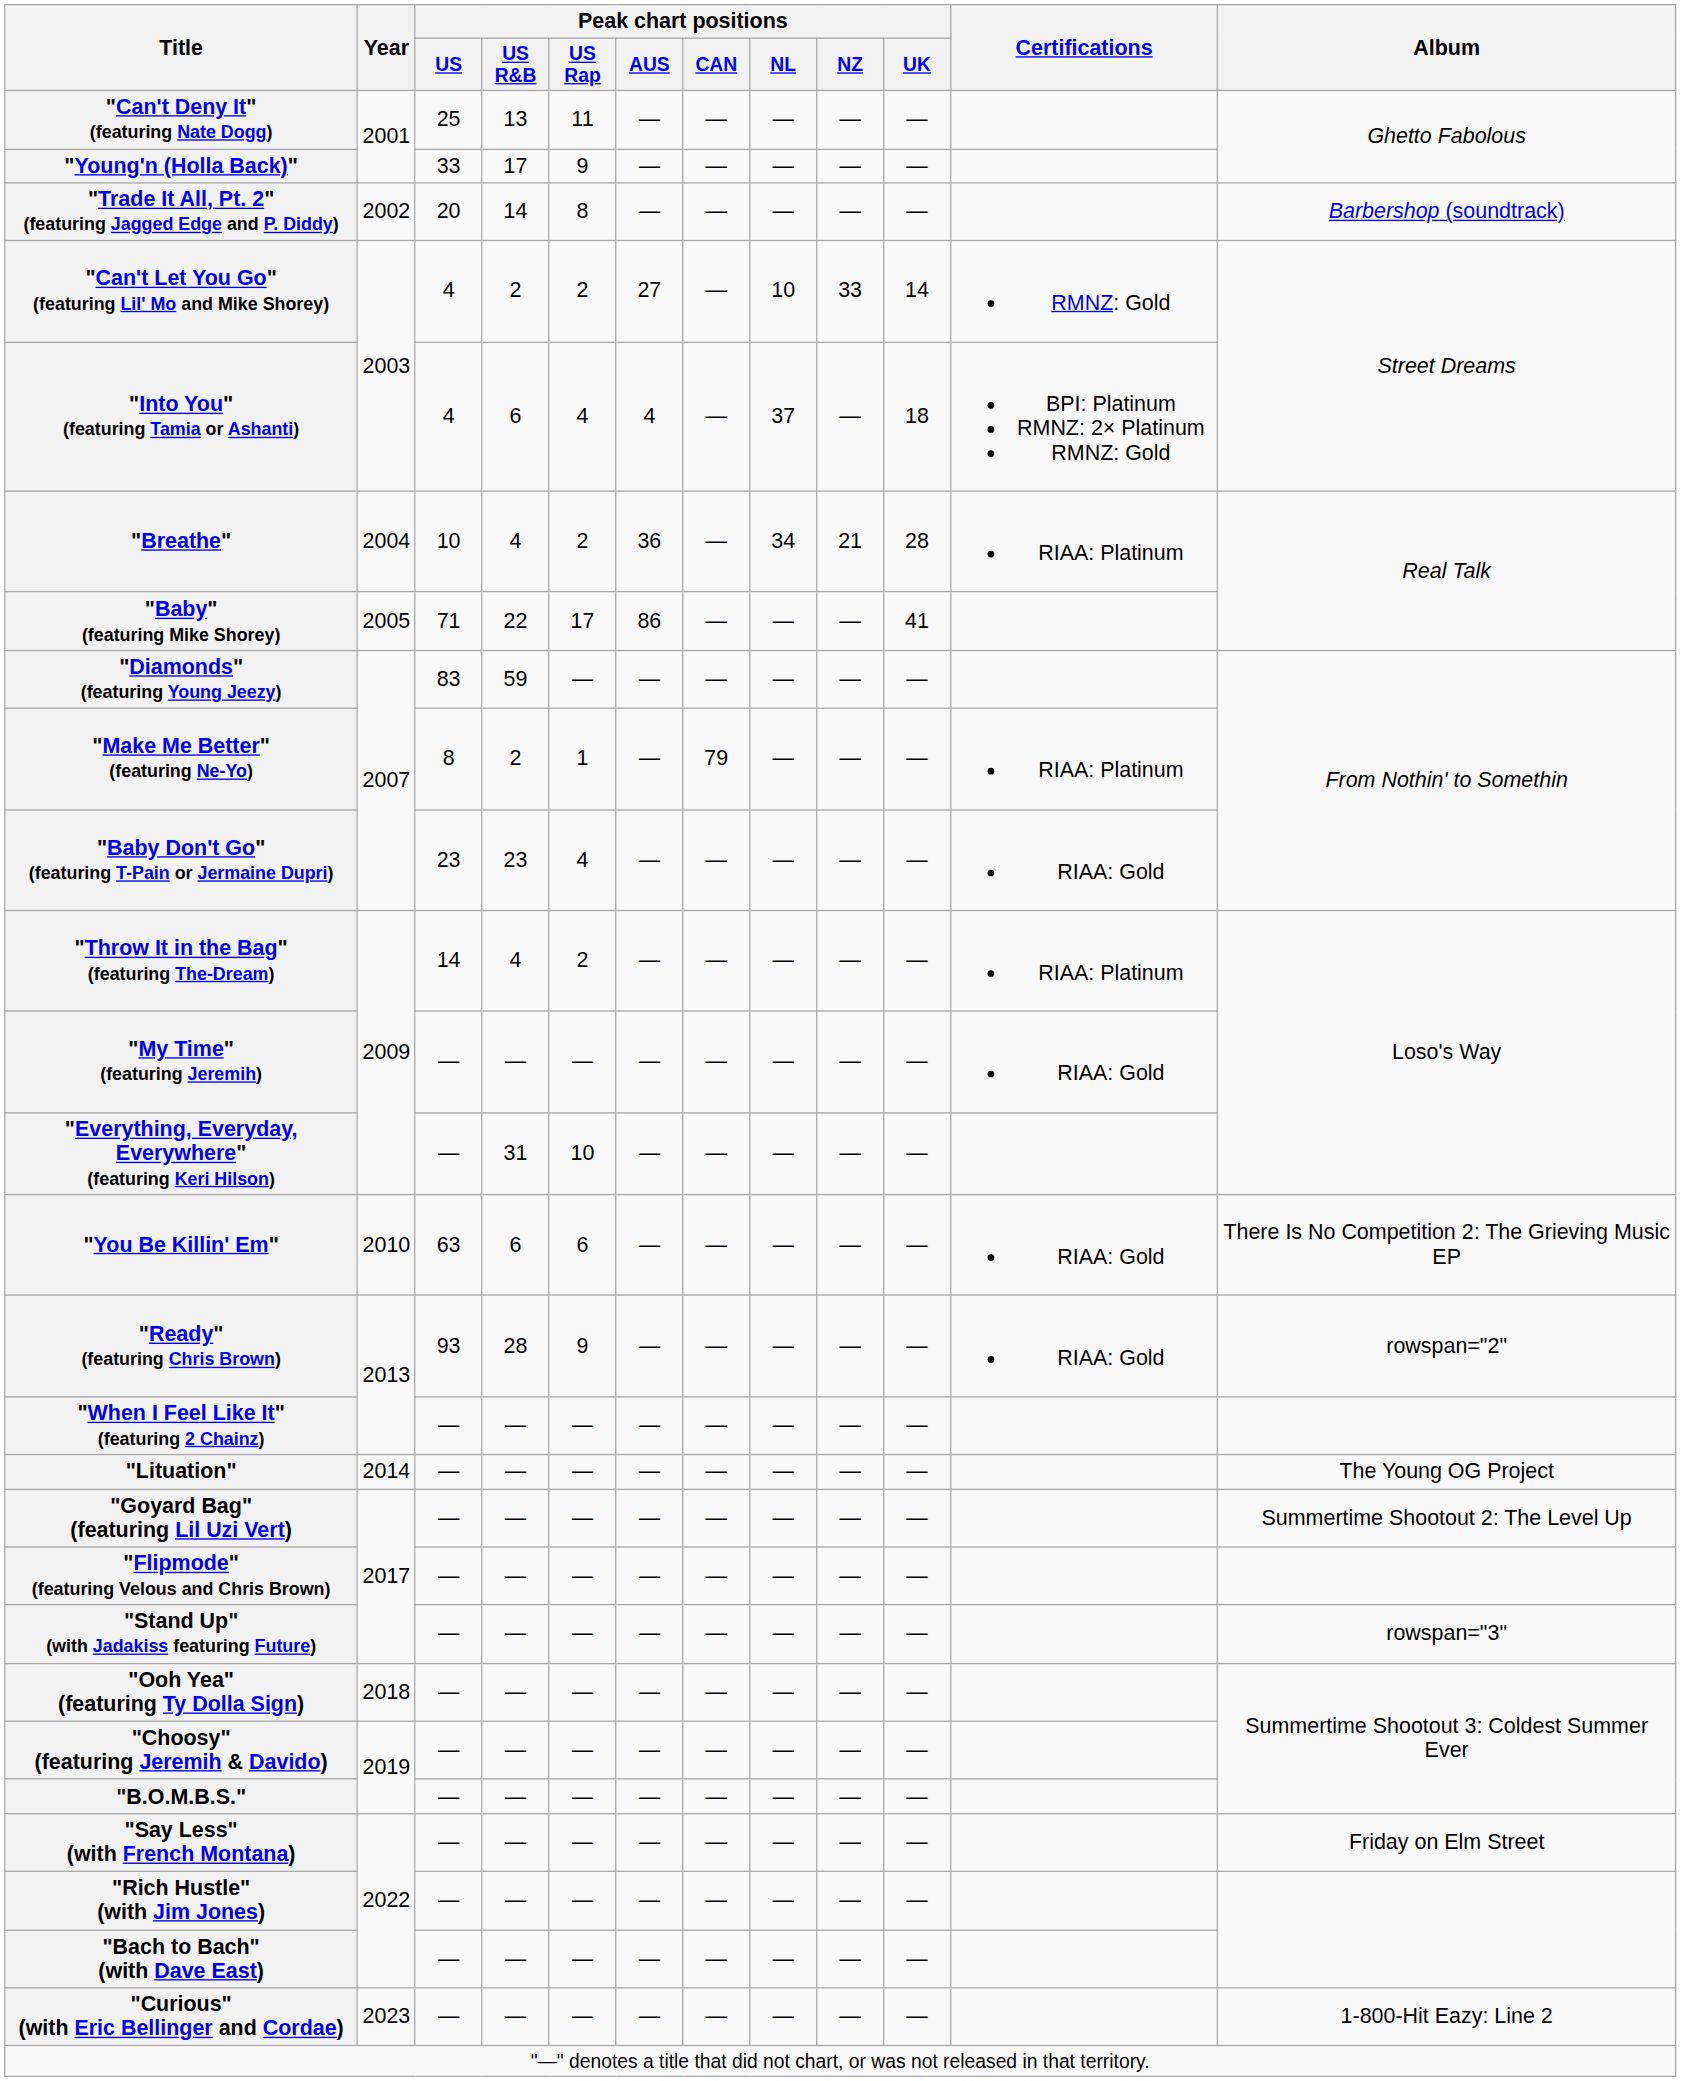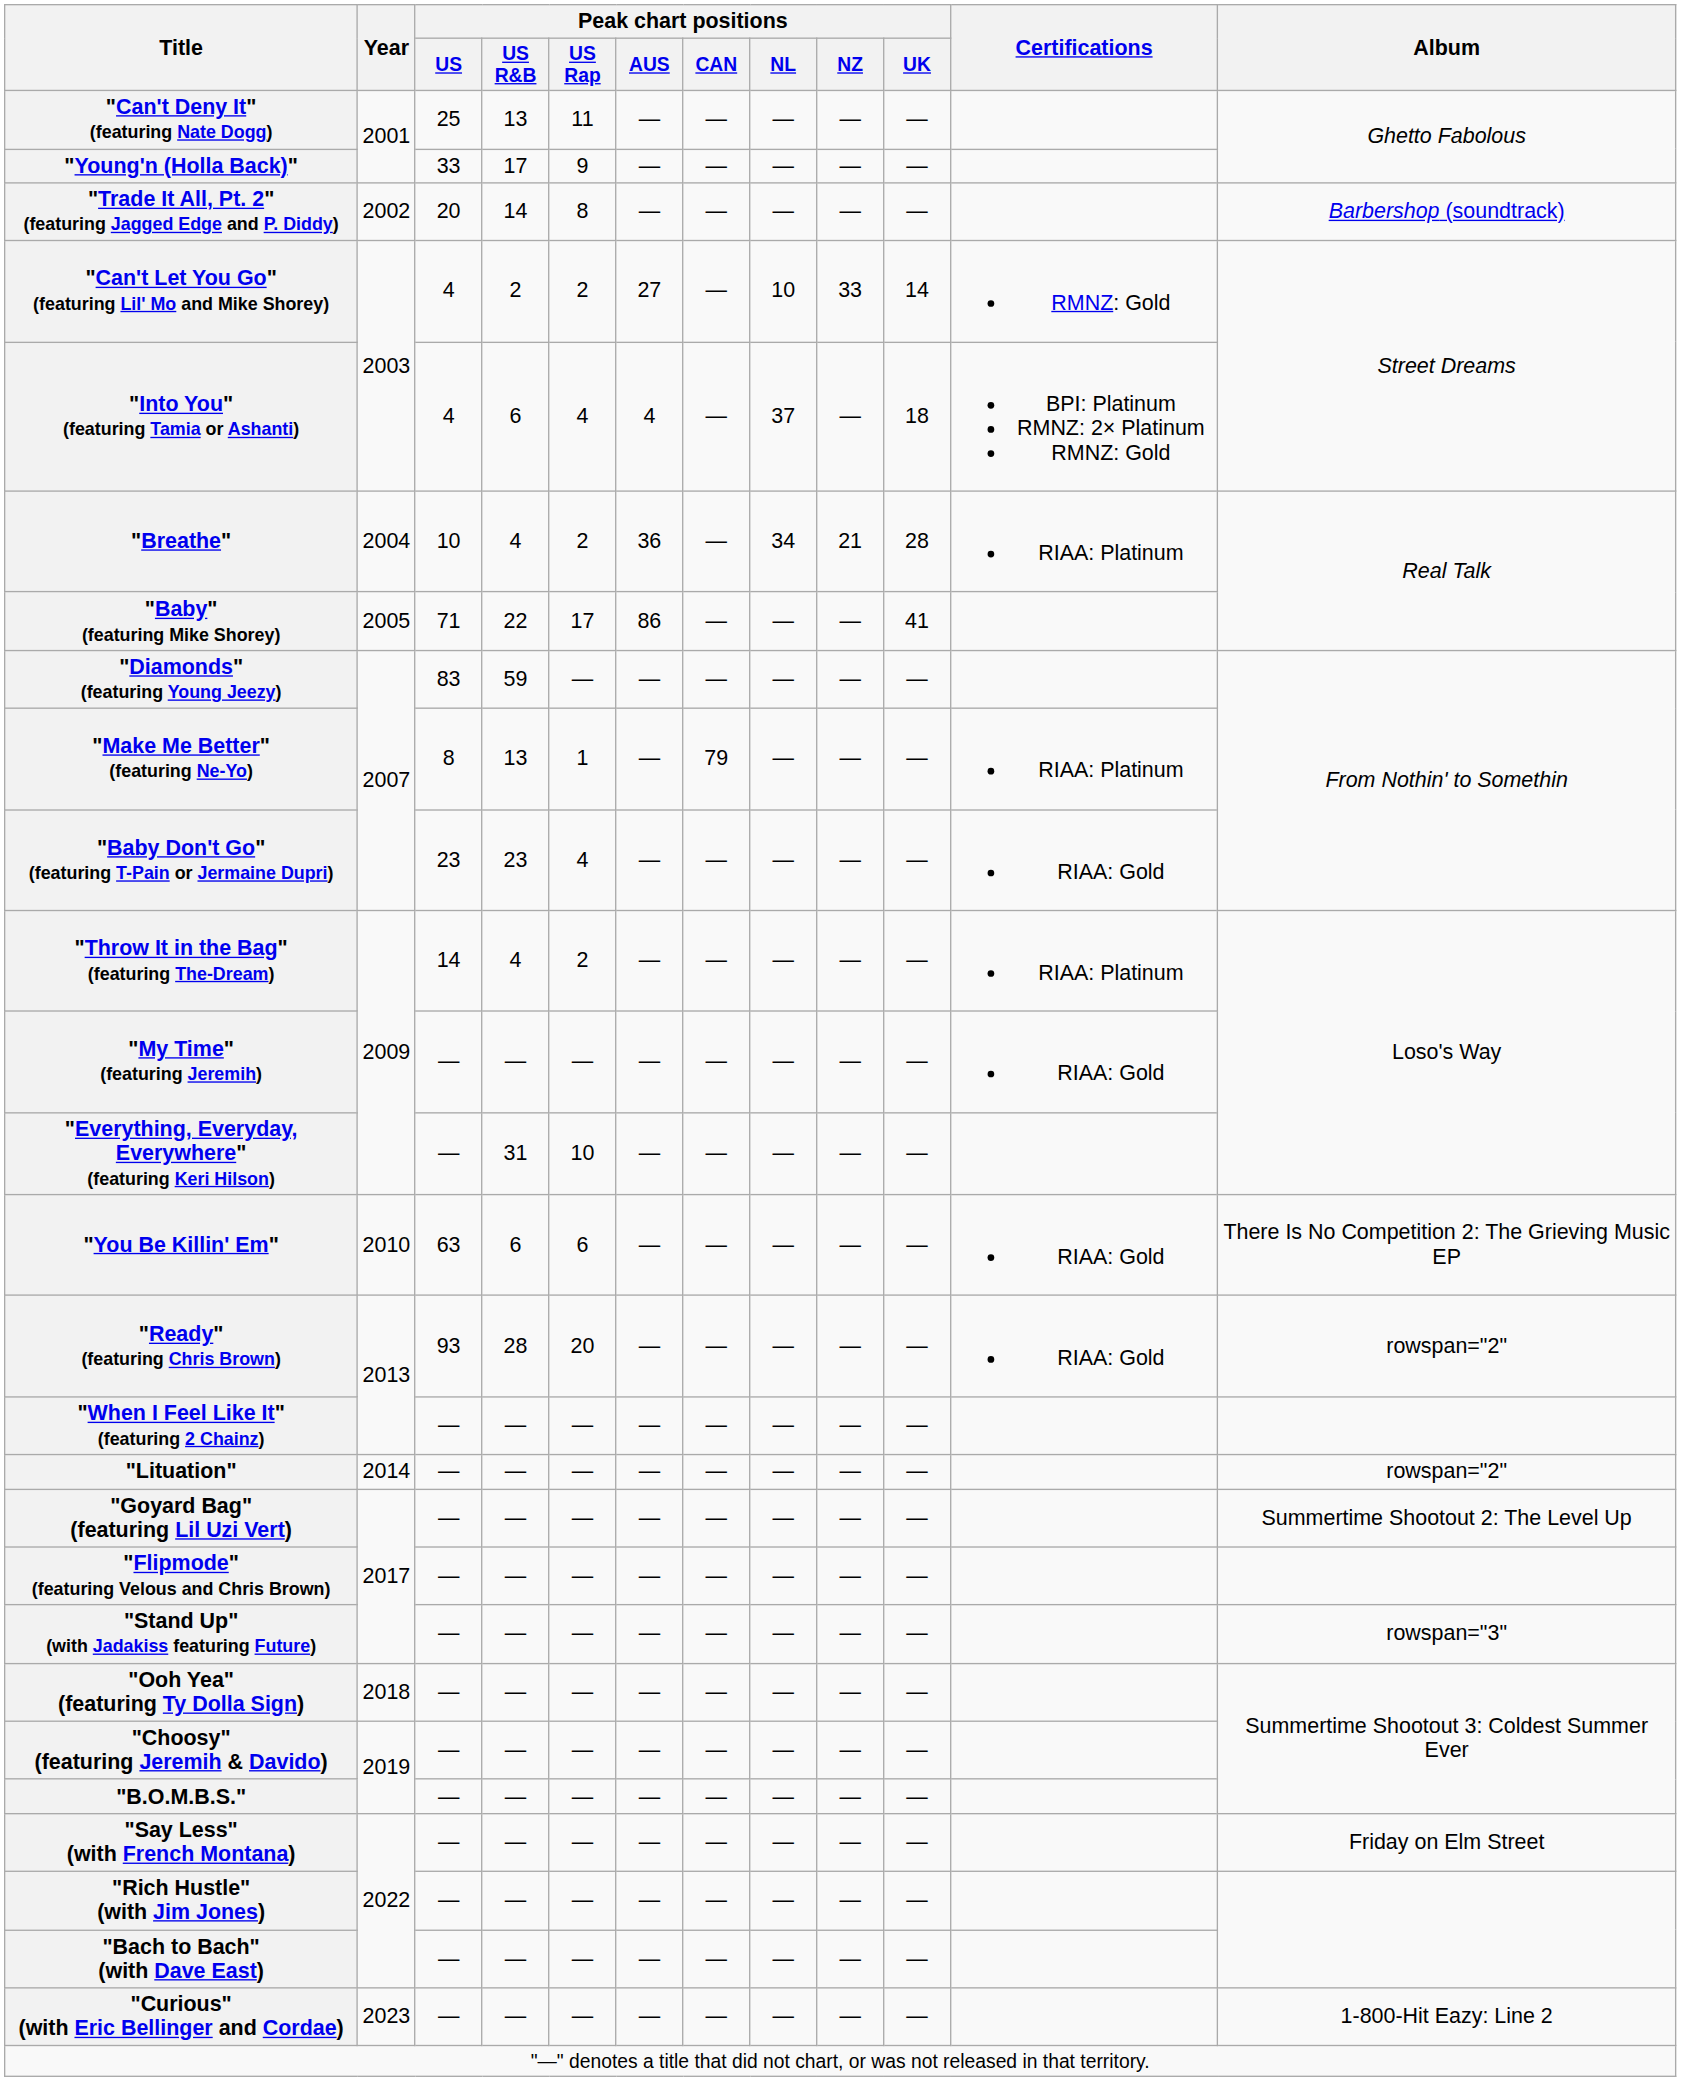(516, 758) 2 -> (516, 758) 13
(582, 1345) 9 -> (582, 1345) 20
(1447, 1471) The Young OG Project -> (1447, 1471) rowspan="2"
